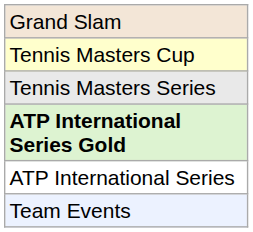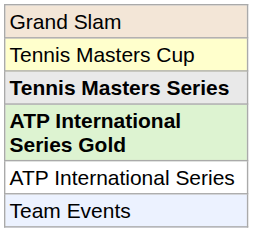(113, 88) normal -> (119, 88) bold
